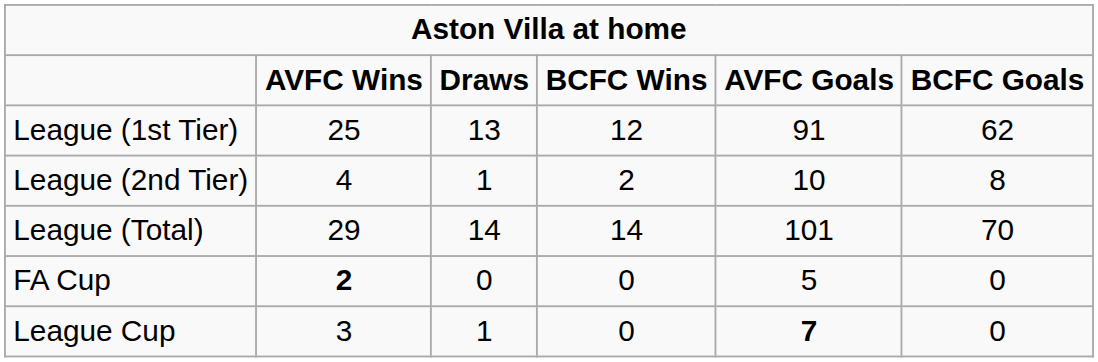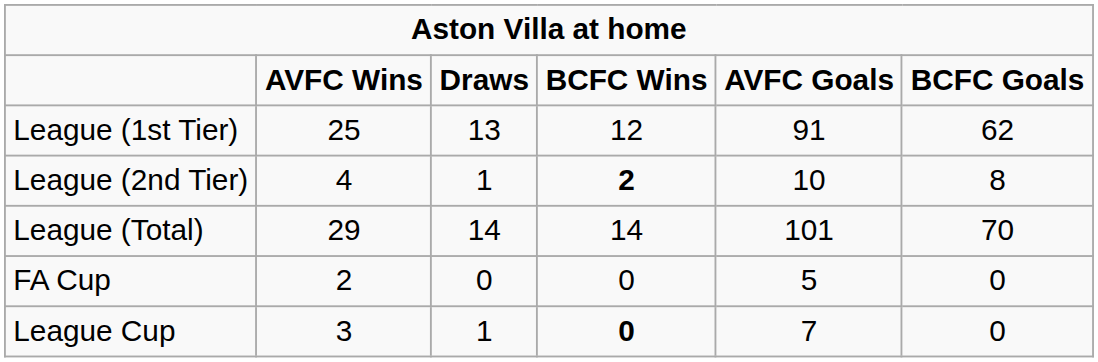(627, 180) normal -> (627, 180) bold
(344, 280) bold -> (344, 280) normal
(627, 330) normal -> (627, 330) bold
(809, 330) bold -> (809, 330) normal
